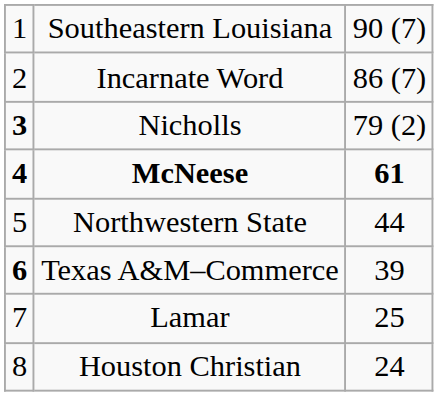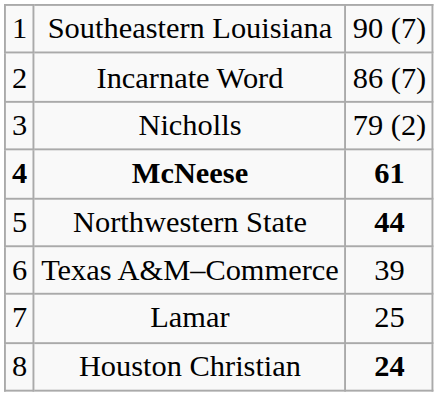(20, 125) bold -> (20, 125) normal
(389, 221) normal -> (389, 221) bold
(20, 269) bold -> (20, 269) normal
(389, 366) normal -> (389, 366) bold
